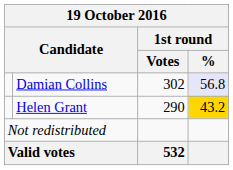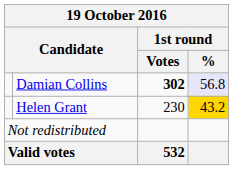(174, 84) normal -> (174, 84) bold
(174, 107) 290 -> (174, 107) 230
